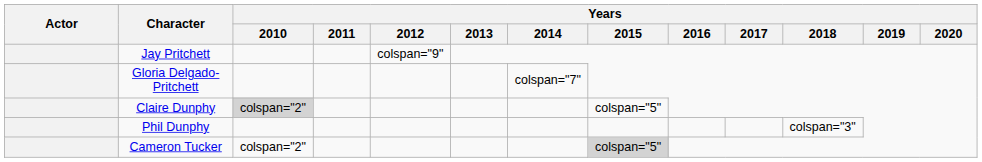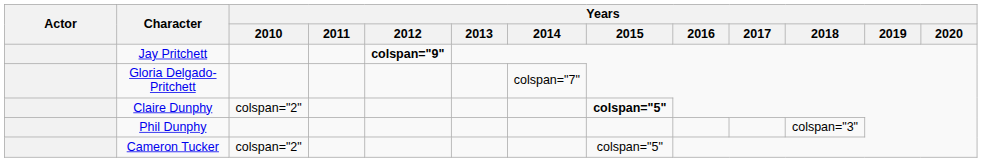(410, 53) normal -> (408, 53) bold
(273, 107) lightgrey background -> (269, 107) no background
(628, 107) normal -> (630, 107) bold
(628, 147) lightgrey background -> (630, 147) no background
